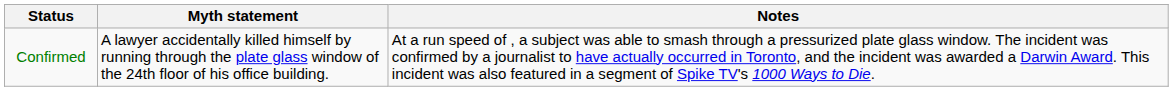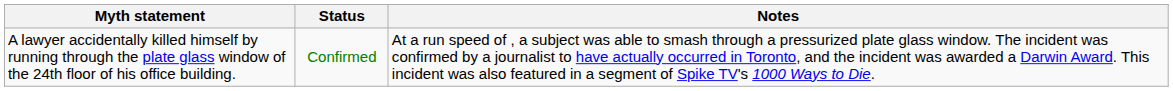columns swapped: (243, 16) <-> (51, 16)
